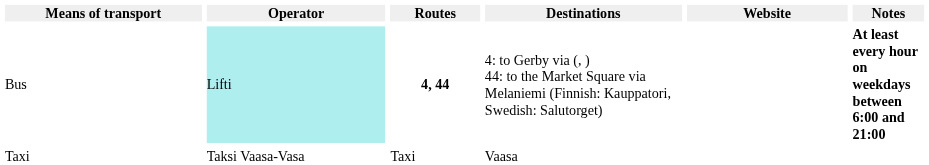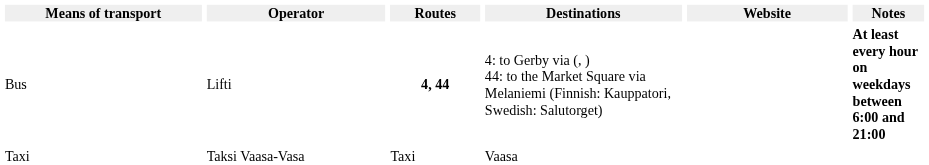(219, 84) paleturquoise background -> (219, 84) no background
